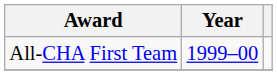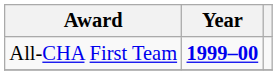(222, 53) normal -> (222, 53) bold
